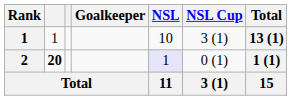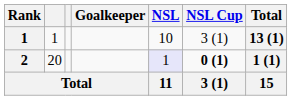(55, 60) bold -> (55, 60) normal
(214, 60) normal -> (214, 60) bold
